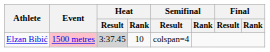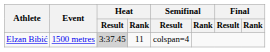(73, 40) pink background -> (73, 40) no background
(139, 40) 10 -> (139, 40) 11
